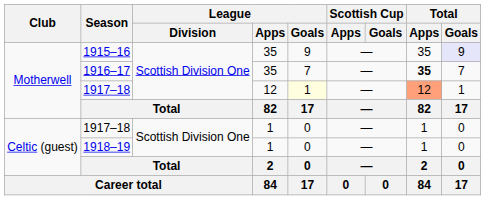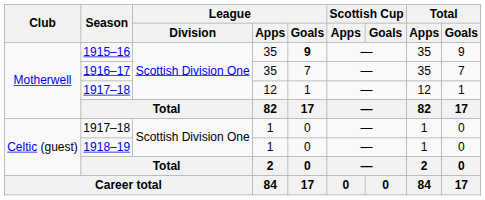(307, 52) normal -> (307, 52) bold
(461, 52) lavender background -> (461, 52) no background
(424, 71) bold -> (424, 71) normal
(307, 90) lightyellow background -> (307, 90) no background
(424, 90) lightsalmon background -> (424, 90) no background
